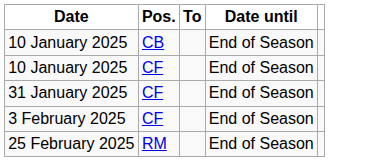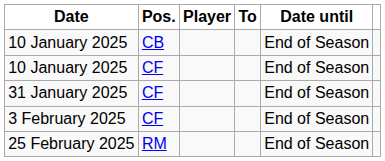+ column: (207, 17)
